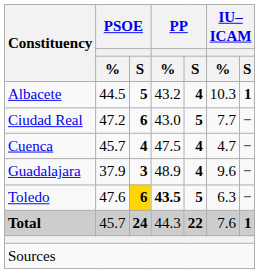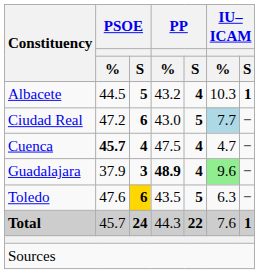(227, 120) no background -> (227, 120) lightblue background
(112, 146) normal -> (112, 146) bold
(168, 171) normal -> (168, 171) bold
(227, 171) no background -> (227, 171) lightgreen background
(168, 197) bold -> (168, 197) normal
